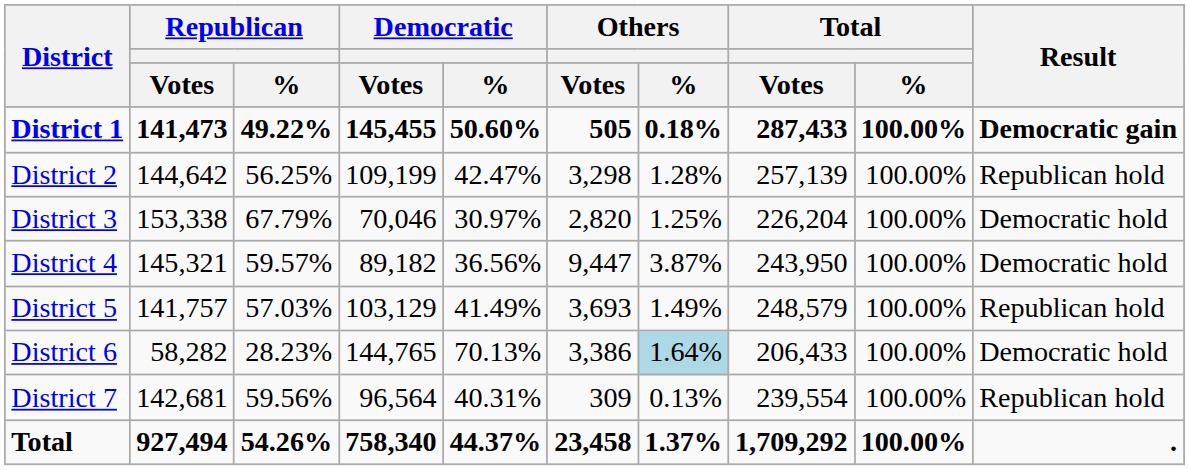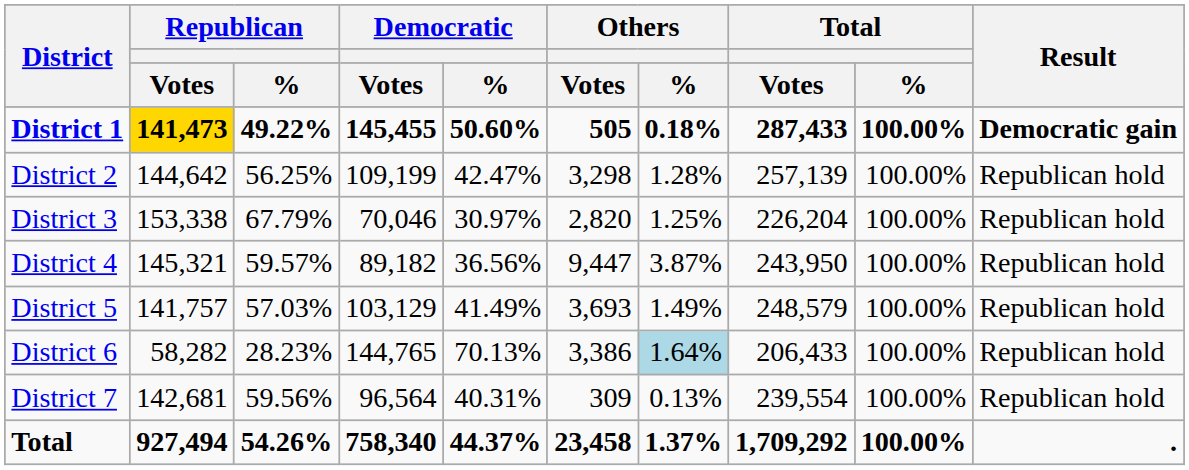(182, 129) no background -> (182, 129) gold background
(1073, 218) Democratic hold -> (1072, 218) Republican hold
(1073, 263) Democratic hold -> (1072, 263) Republican hold
(1073, 352) Democratic hold -> (1072, 352) Republican hold
